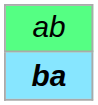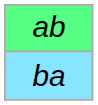(49, 75) bold -> (49, 75) normal
